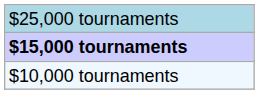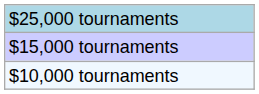(98, 47) bold -> (94, 47) normal
